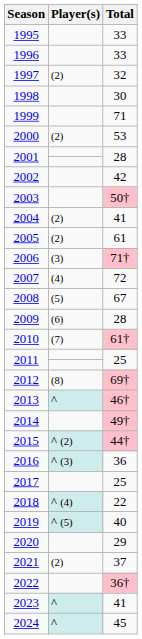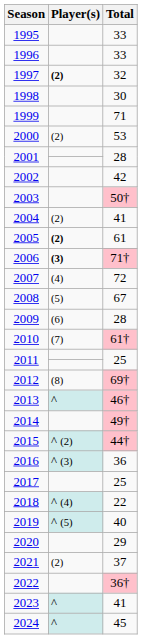(57, 76) normal -> (57, 75) bold
(57, 238) normal -> (57, 237) bold
(57, 259) normal -> (57, 258) bold
